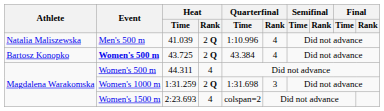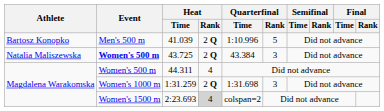(44, 40) Natalia Maliszewska -> (38, 40) Bartosz Konopko
(275, 40) 4 -> (275, 40) 5
(38, 55) Bartosz Konopko -> (44, 55) Natalia Maliszewska
(275, 55) 4 -> (275, 55) 3
(210, 99) no background -> (210, 99) lightgrey background
